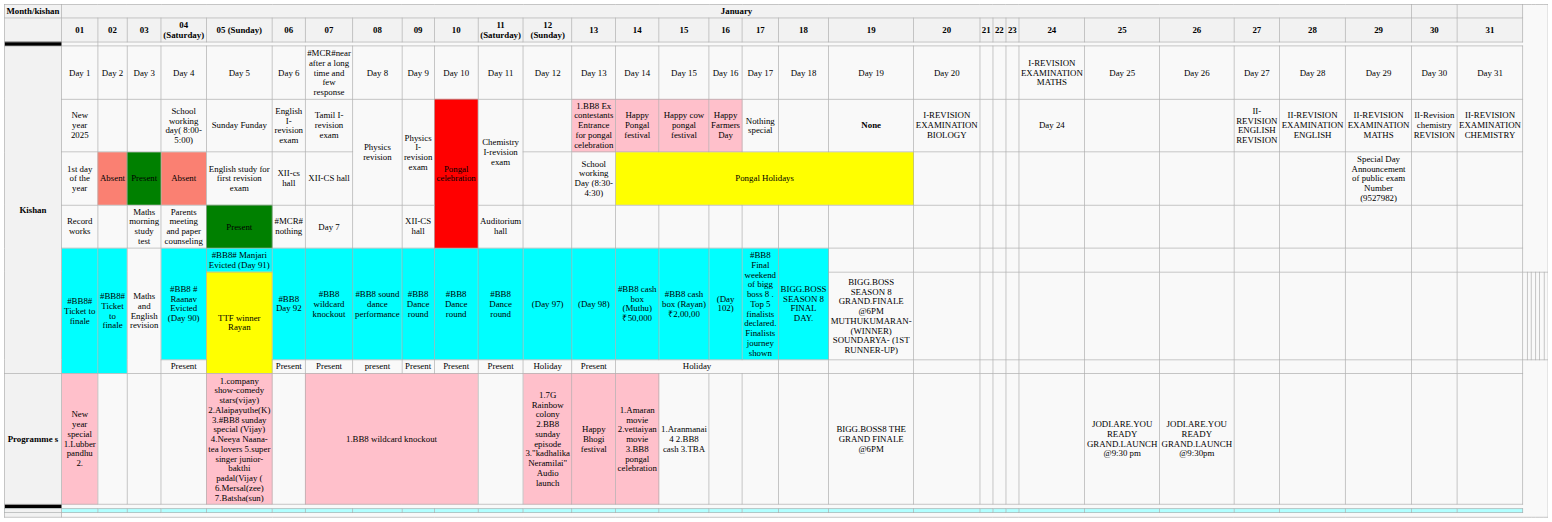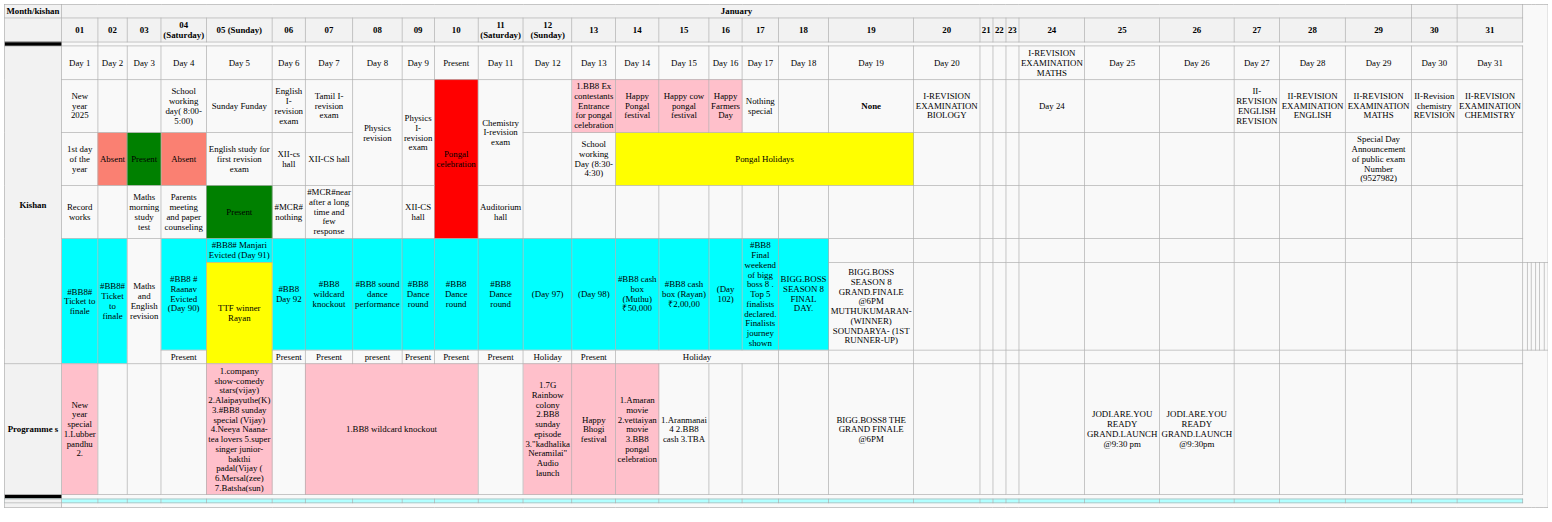(329, 72) #MCR#near after a long time and few response -> (329, 62) Day 7
(456, 72) Day 10 -> (456, 62) Present
(329, 226) Day 7 -> (329, 211) #MCR#near after a long time and few response
